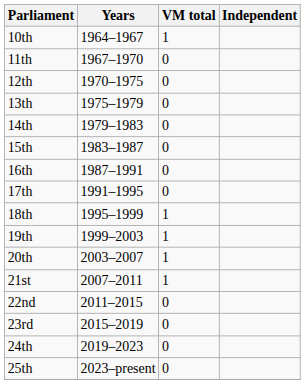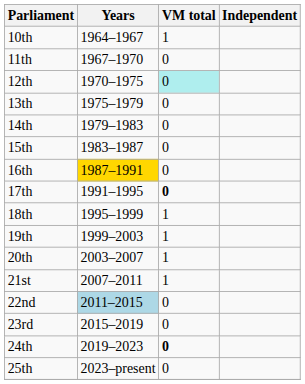(165, 81) no background -> (165, 81) paleturquoise background
(112, 170) no background -> (112, 170) gold background
(165, 192) normal -> (165, 192) bold
(112, 302) no background -> (112, 302) lightblue background
(165, 346) normal -> (165, 346) bold
